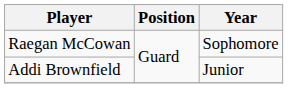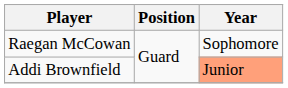(223, 69) no background -> (223, 69) lightsalmon background
